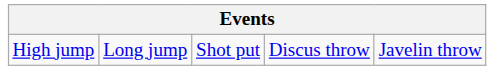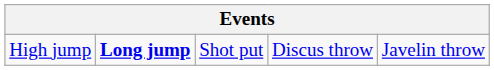(145, 49) normal -> (145, 49) bold
